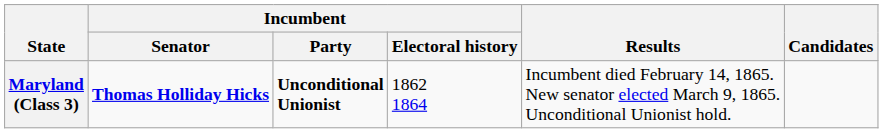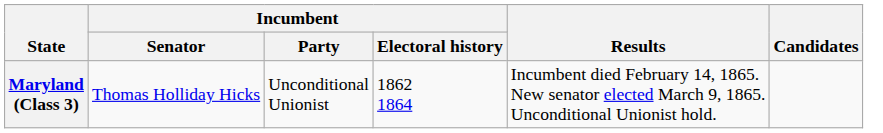(181, 94) bold -> (176, 94) normal
(330, 94) bold -> (319, 94) normal
